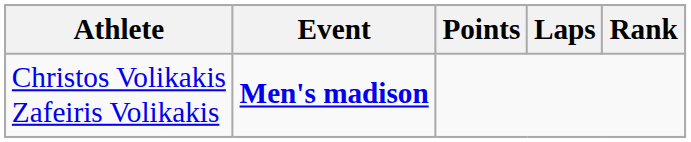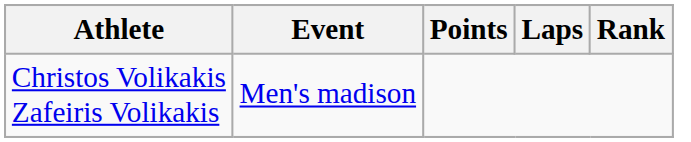(334, 94) bold -> (328, 94) normal
